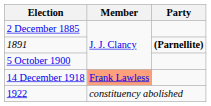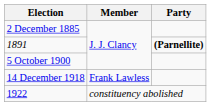(119, 77) lightsalmon background -> (119, 77) no background
